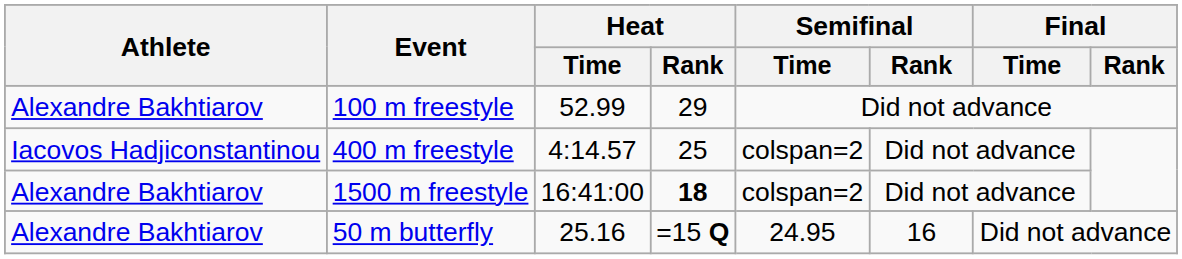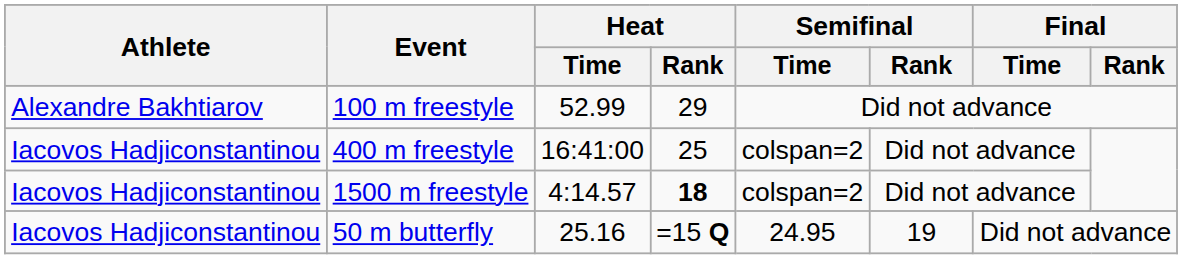(592, 149) 4:14.57 -> (592, 149) 16:41:00
(137, 191) Alexandre Bakhtiarov -> (166, 191) Iacovos Hadjiconstantinou
(592, 191) 16:41:00 -> (592, 191) 4:14.57
(137, 233) Alexandre Bakhtiarov -> (166, 233) Iacovos Hadjiconstantinou
(921, 233) 16 -> (921, 233) 19
